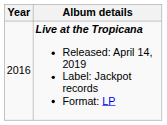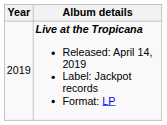(19, 70) 2016 -> (19, 70) 2019
